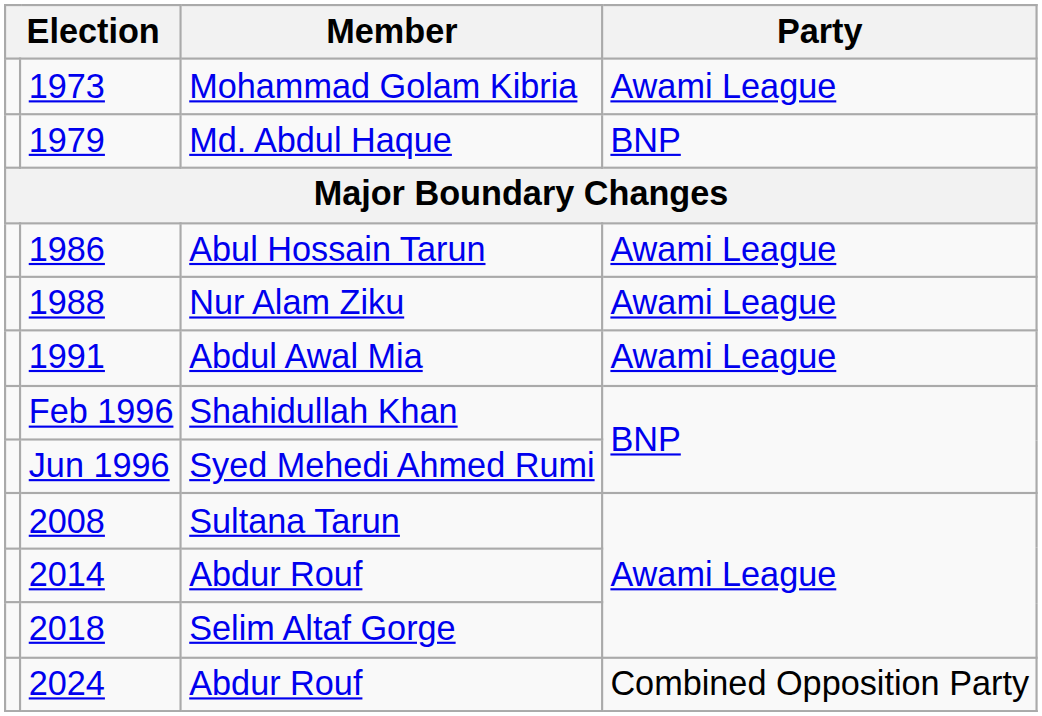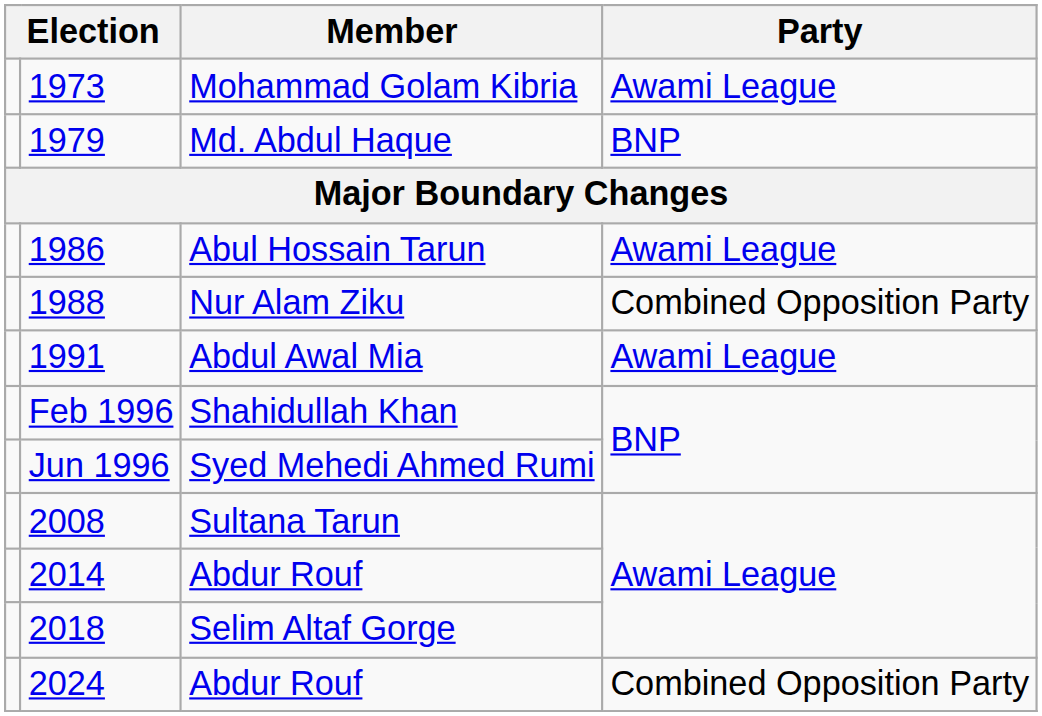(723, 303) Awami League -> (820, 303) Combined Opposition Party
